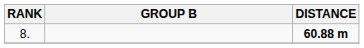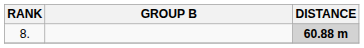(326, 33) no background -> (326, 33) lightgrey background
